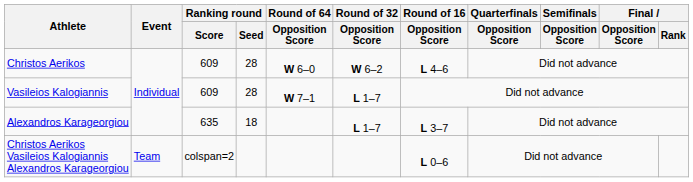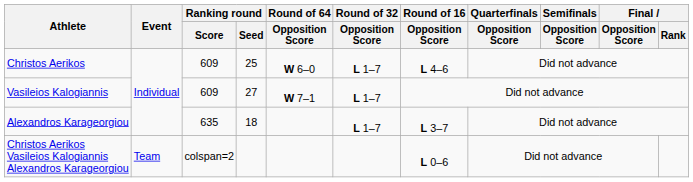(251, 64) 28 -> (251, 64) 25
(367, 70) W 6–2 -> (367, 70) L 1–7
(251, 93) 28 -> (251, 93) 27
